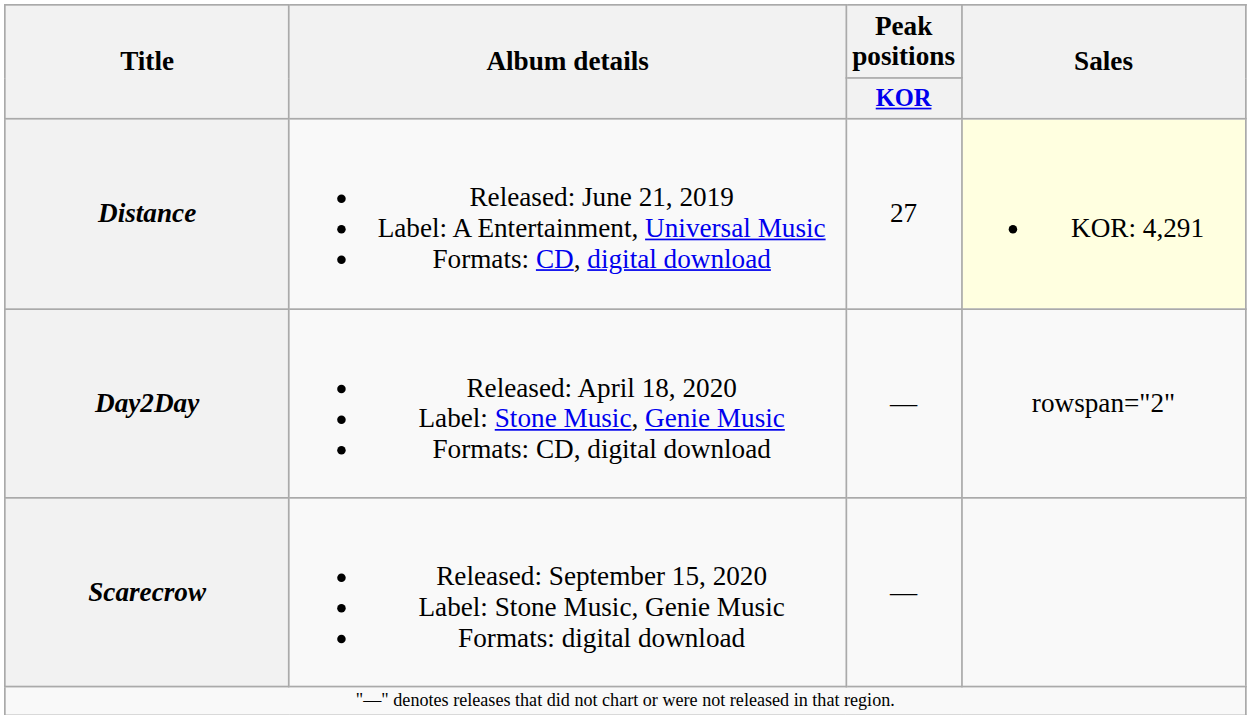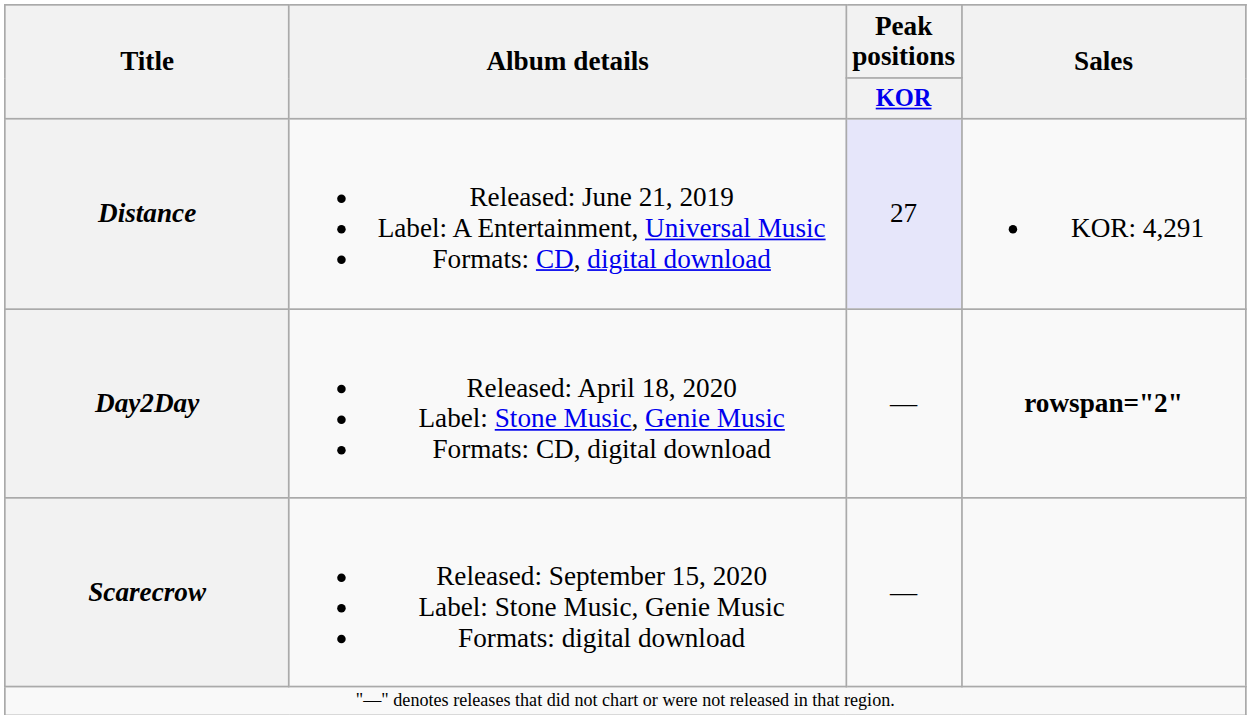(904, 213) no background -> (904, 213) lavender background
(1104, 229) lightyellow background -> (1104, 229) no background
(1104, 402) normal -> (1104, 402) bold
